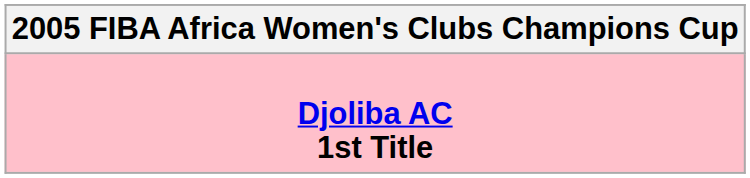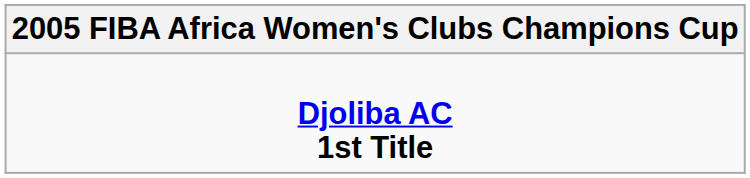(375, 130) pink background -> (375, 130) no background
